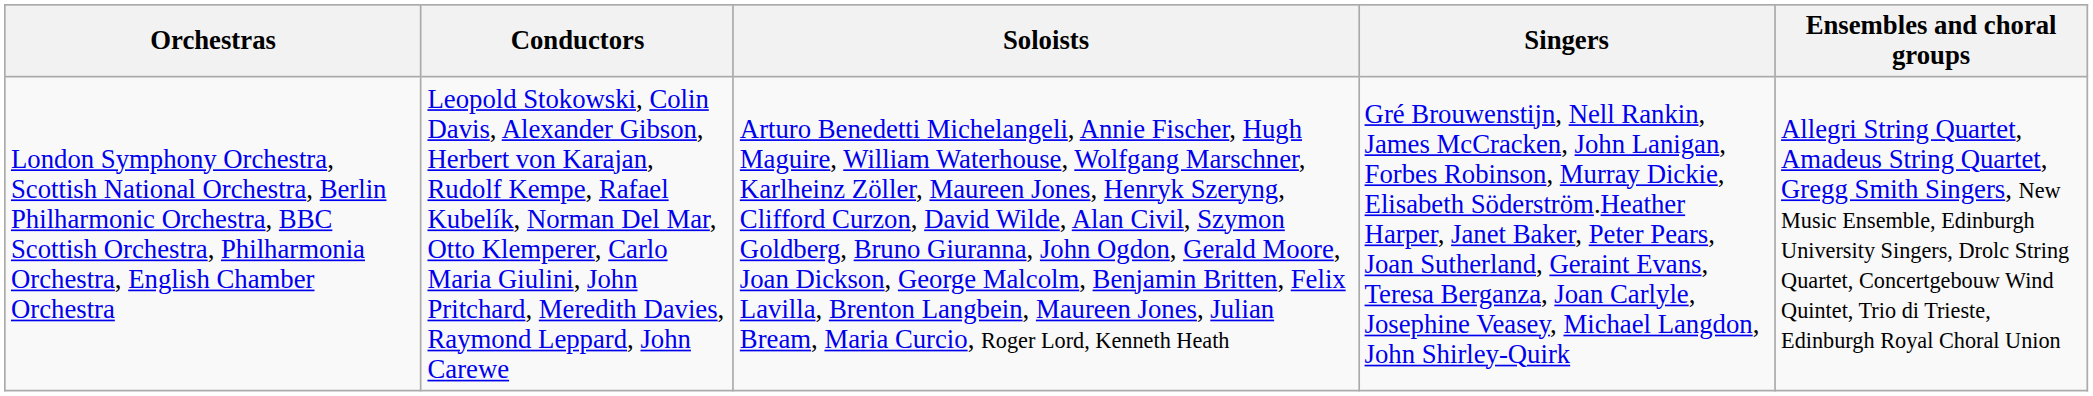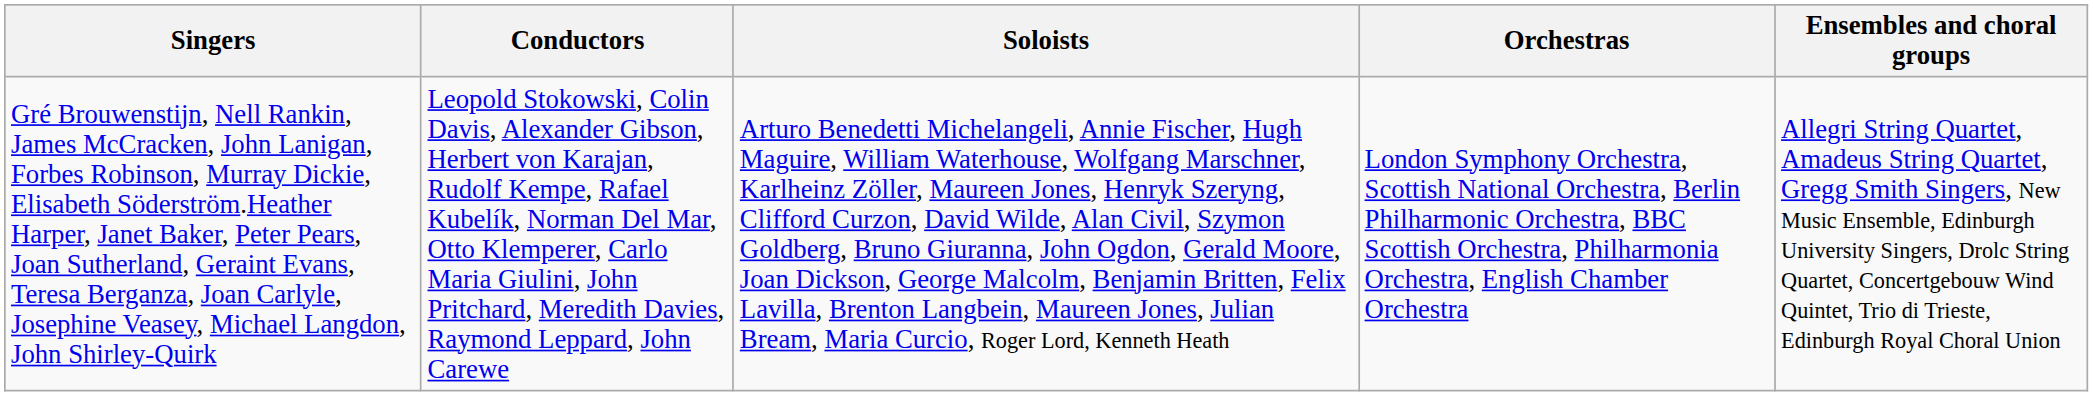columns swapped: (213, 40) <-> (1567, 40)
